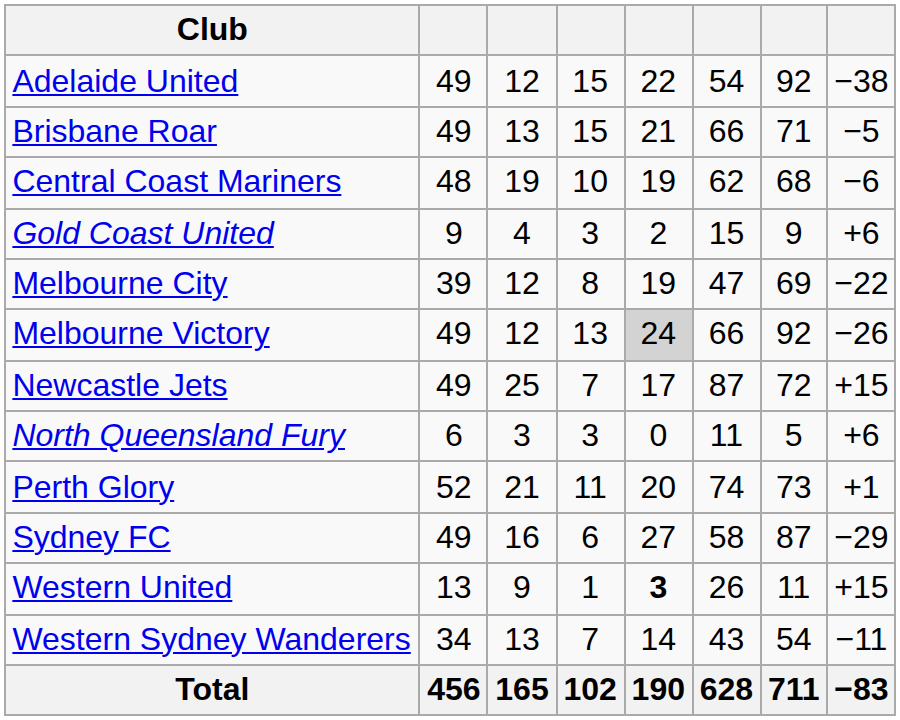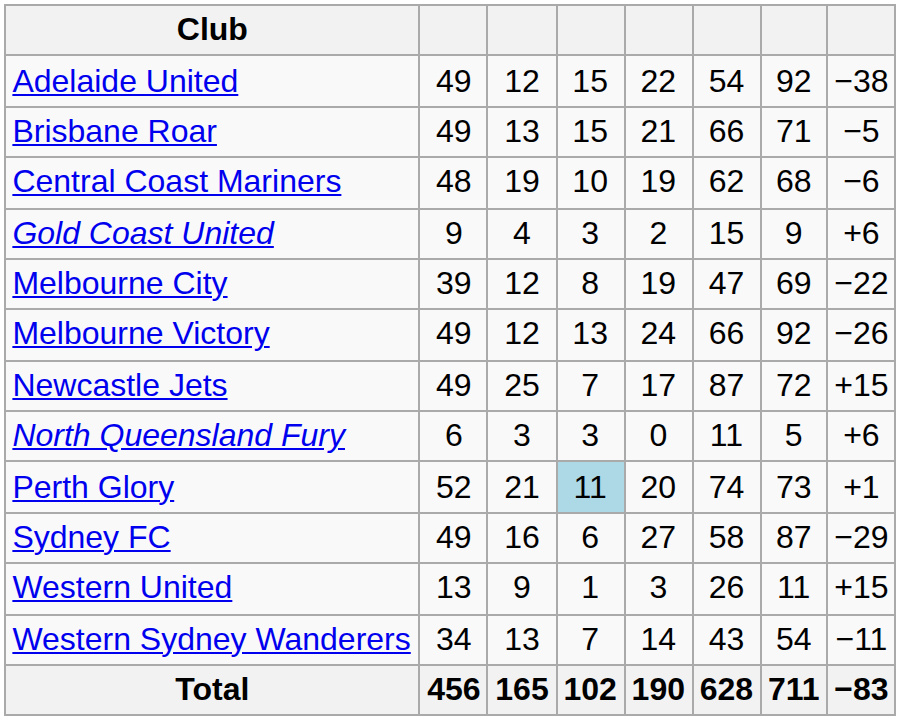(658, 334) lightgrey background -> (658, 334) no background
(590, 486) no background -> (590, 486) lightblue background
(658, 588) bold -> (658, 588) normal
